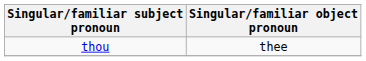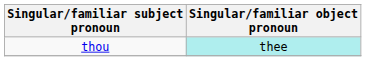(273, 47) no background -> (273, 47) paleturquoise background
